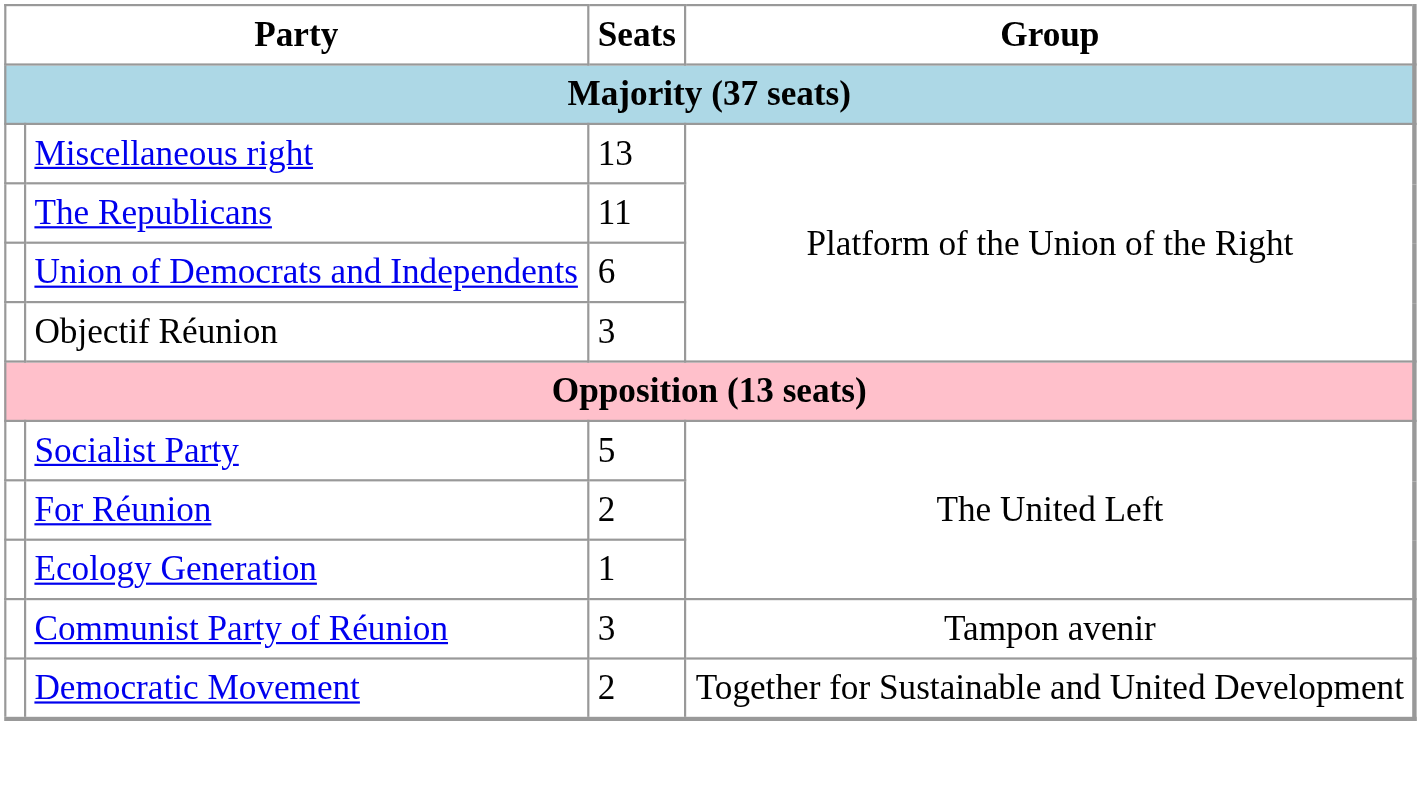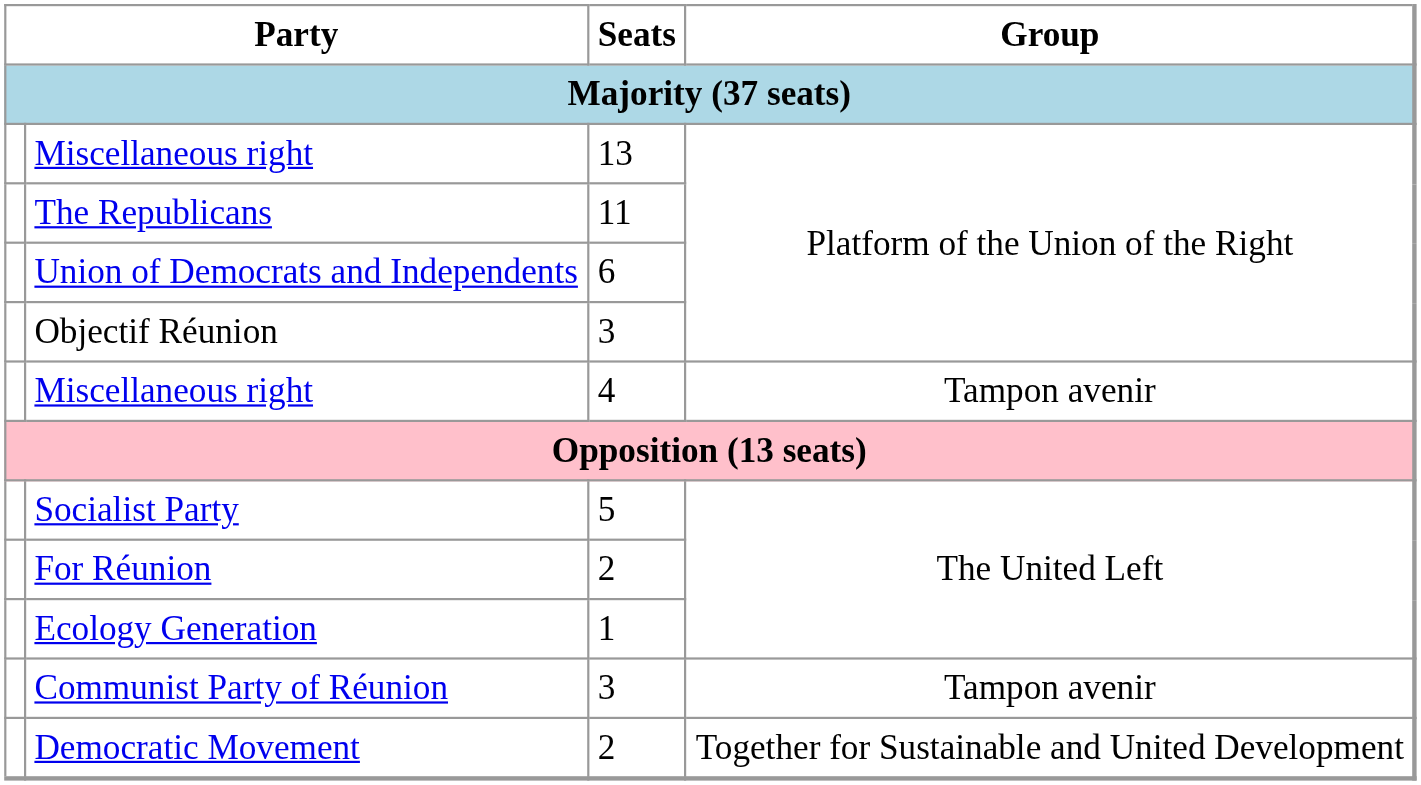+ row: (174, 390)
